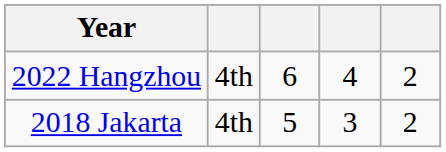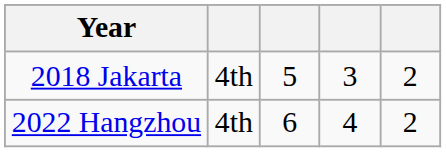rows swapped: (106, 122) <-> (106, 75)
